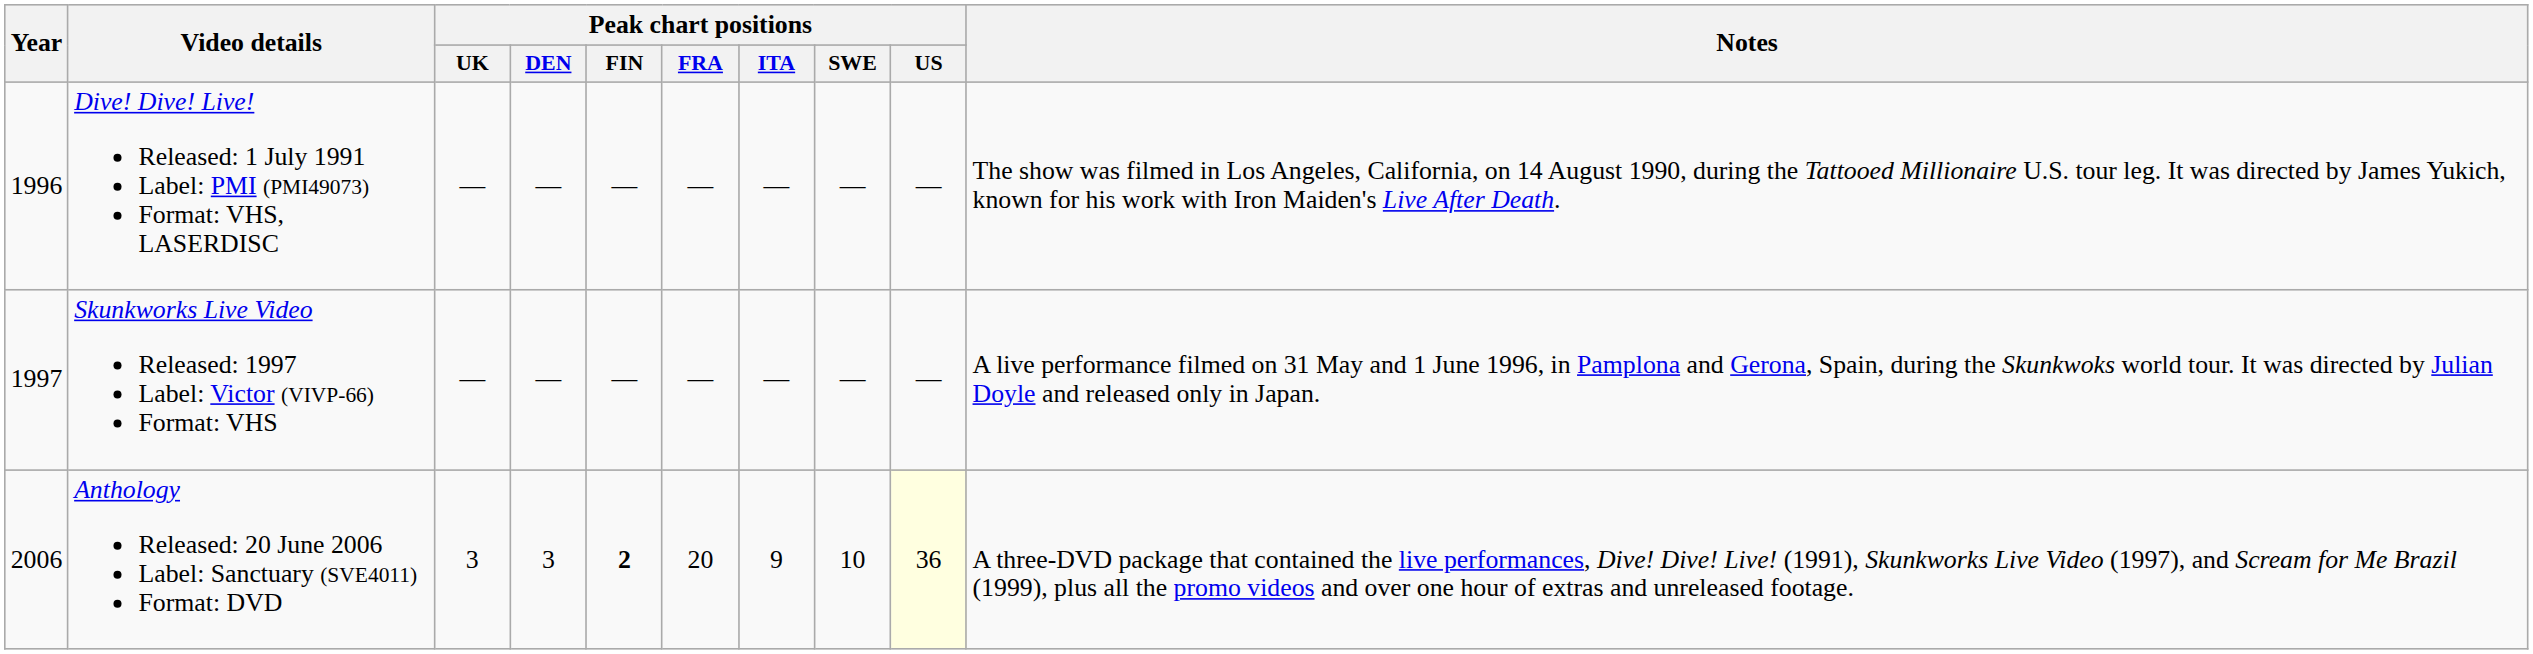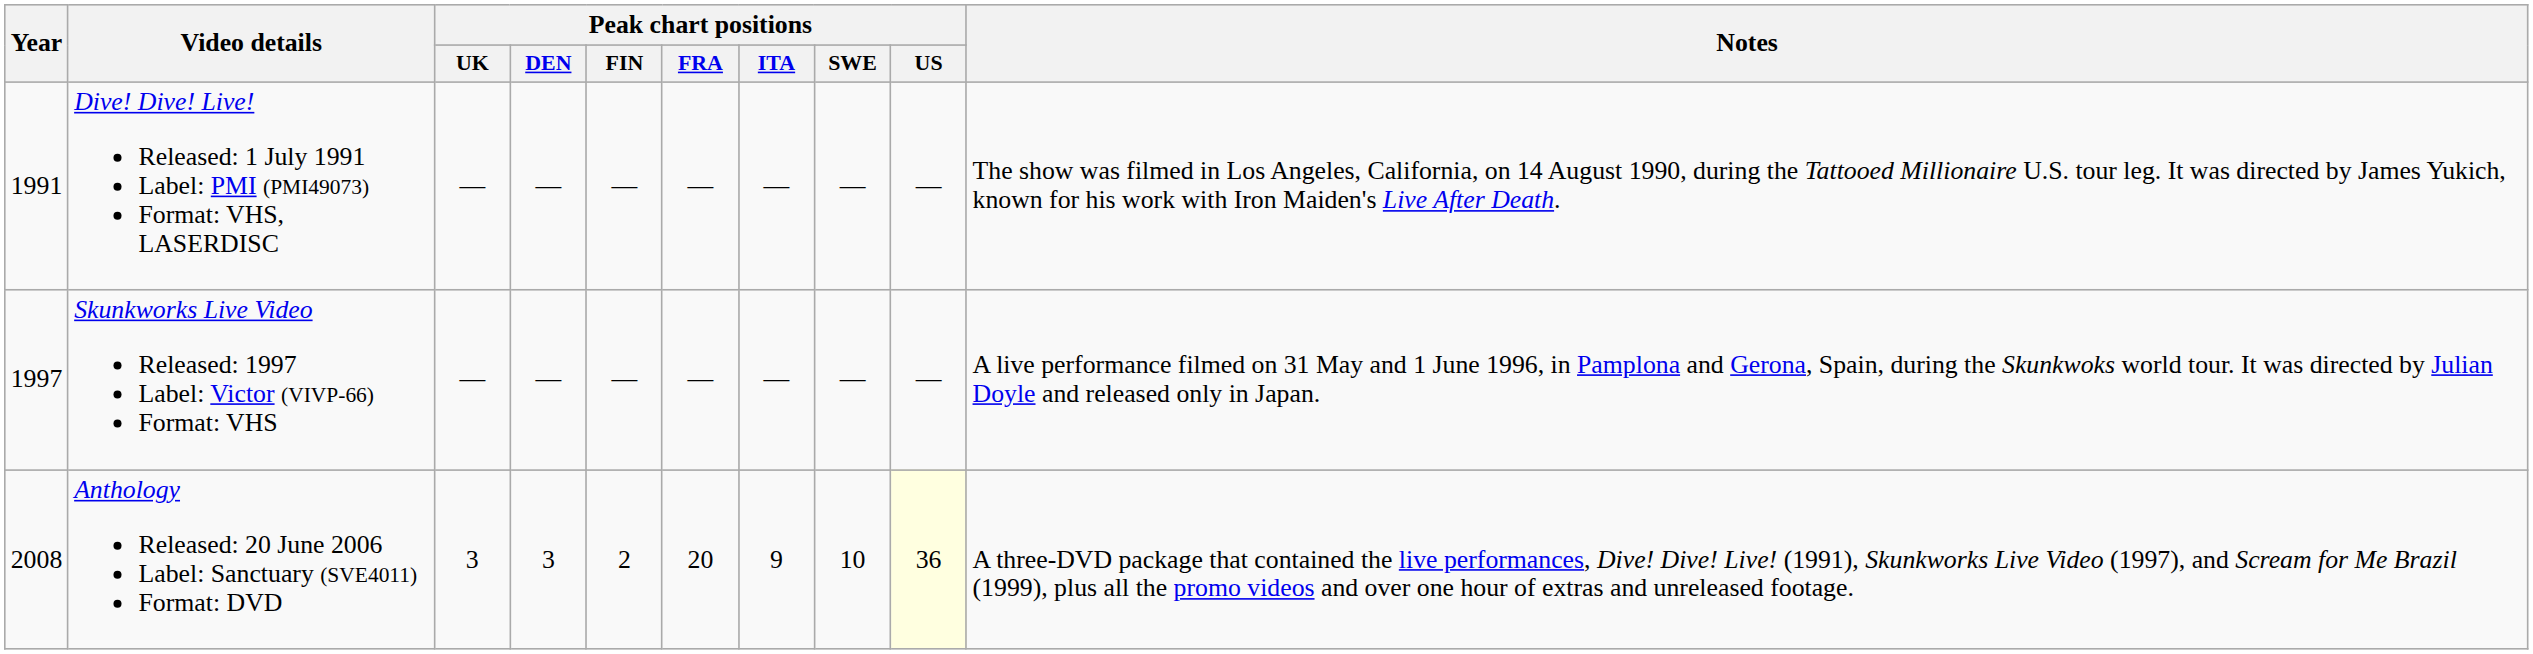(37, 185) 1996 -> (37, 185) 1991
(37, 558) 2006 -> (37, 558) 2008
(624, 558) bold -> (624, 558) normal
